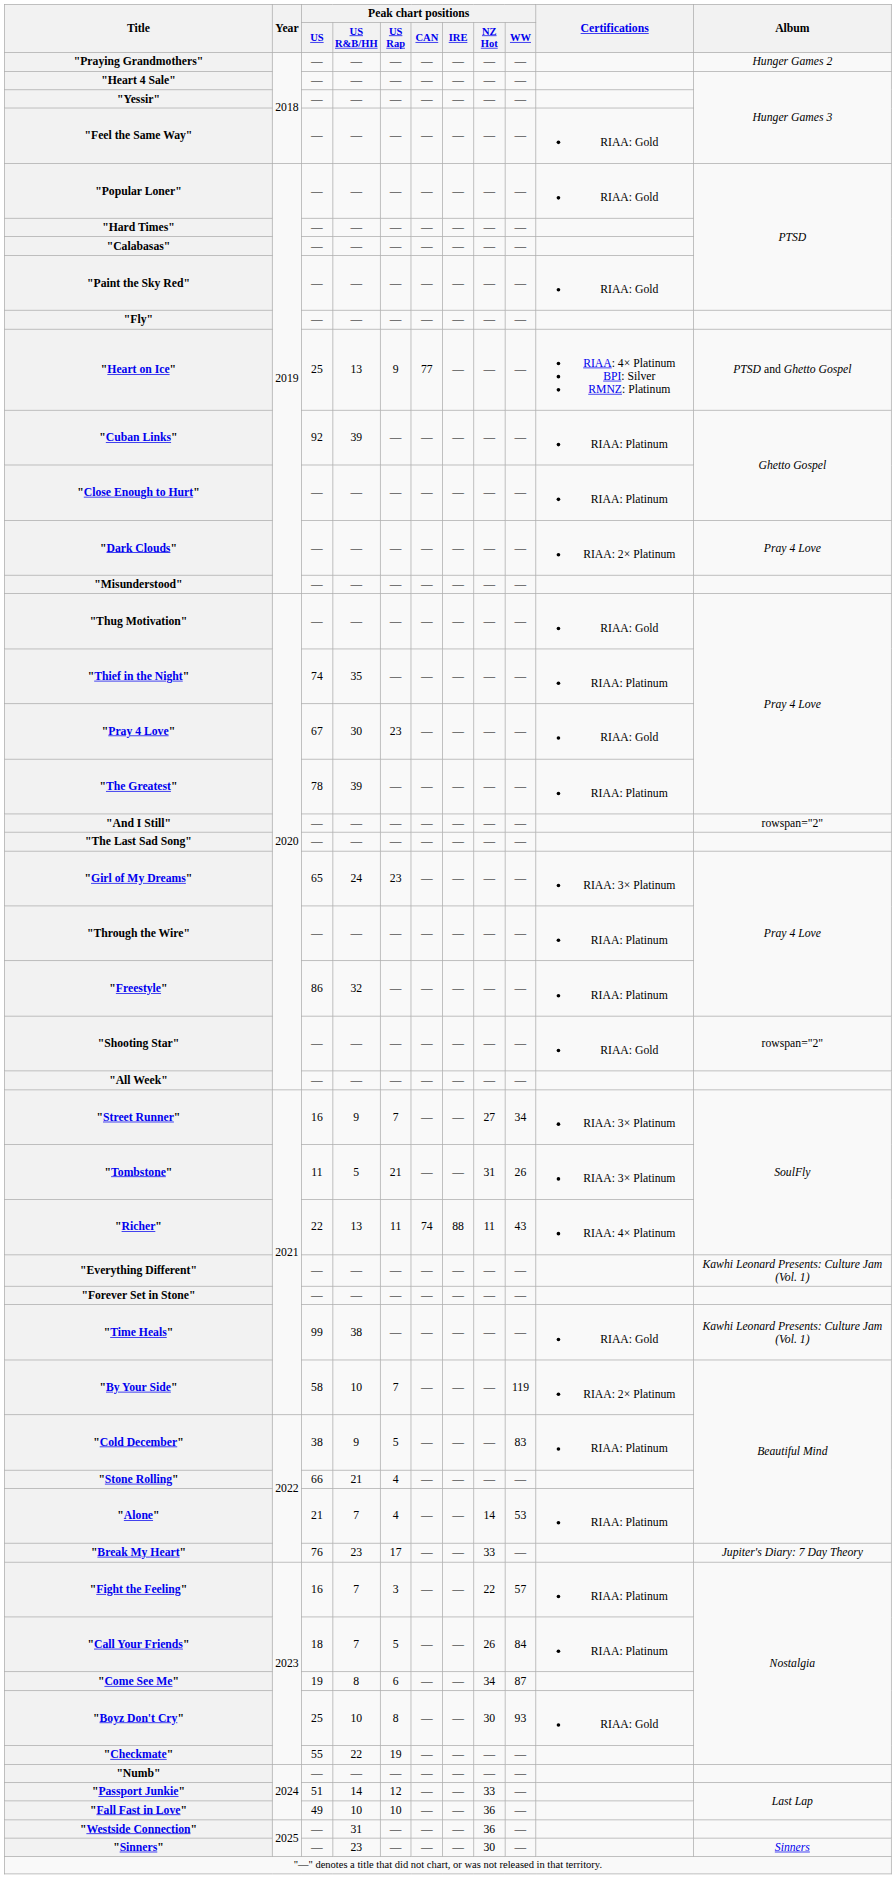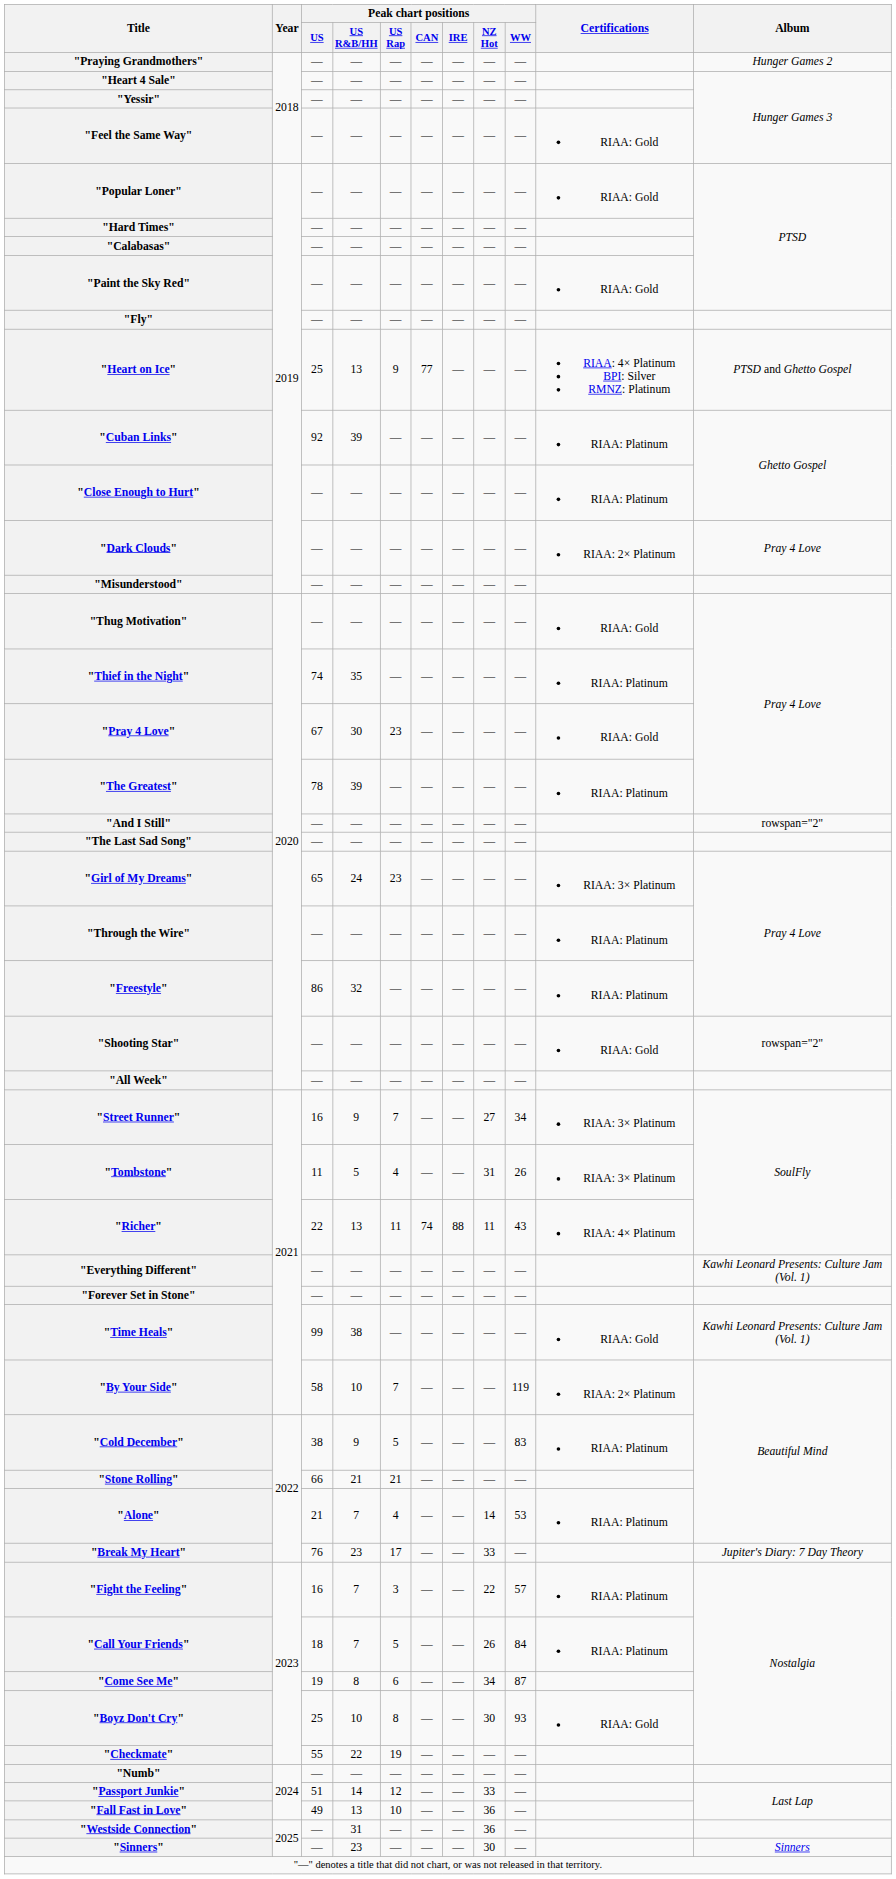(396, 1172) 21 -> (396, 1172) 4
(396, 1479) 4 -> (396, 1479) 21
(356, 1810) 10 -> (356, 1810) 13
